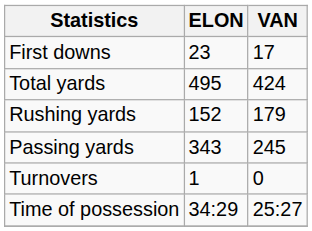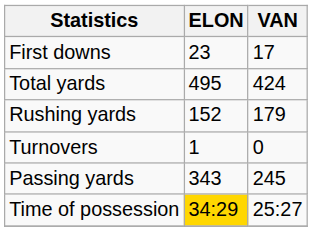rows swapped: (72, 146) <-> (53, 178)
(213, 209) no background -> (213, 209) gold background
